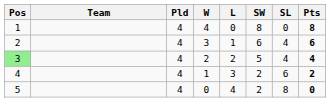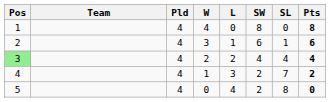(286, 43) 4 -> (286, 43) 1
(259, 58) 5 -> (259, 58) 4
(286, 74) 6 -> (286, 74) 7
